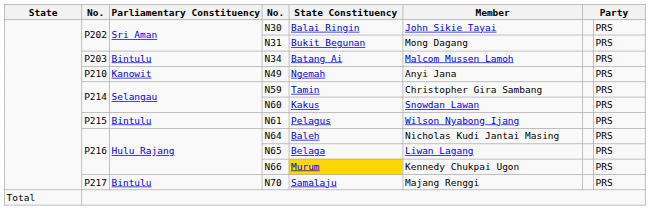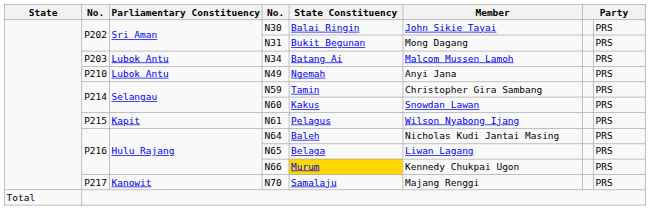(132, 58) Bintulu -> (140, 58) Lubok Antu
(132, 74) Kanowit -> (140, 74) Lubok Antu
(132, 120) Bintulu -> (126, 120) Kapit
(132, 182) Bintulu -> (132, 182) Kanowit
